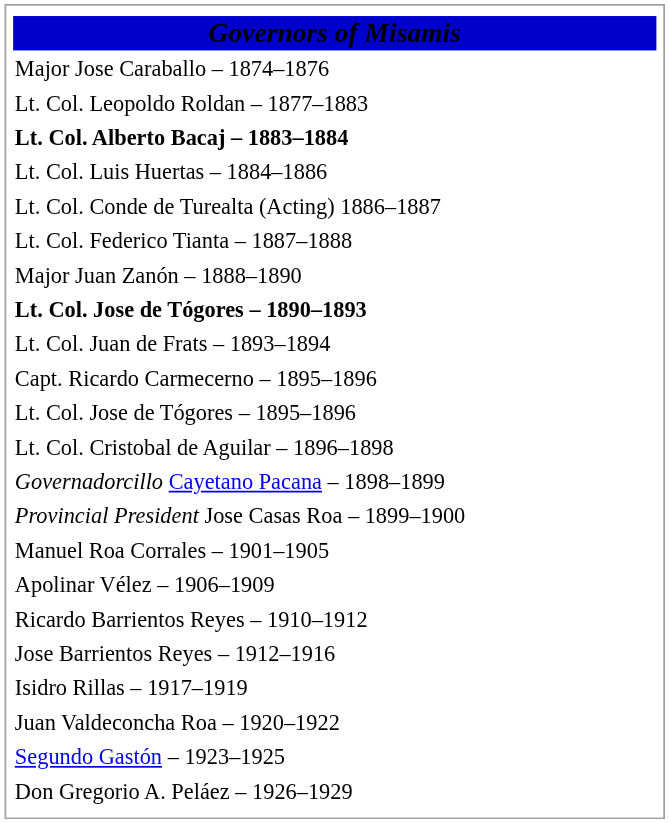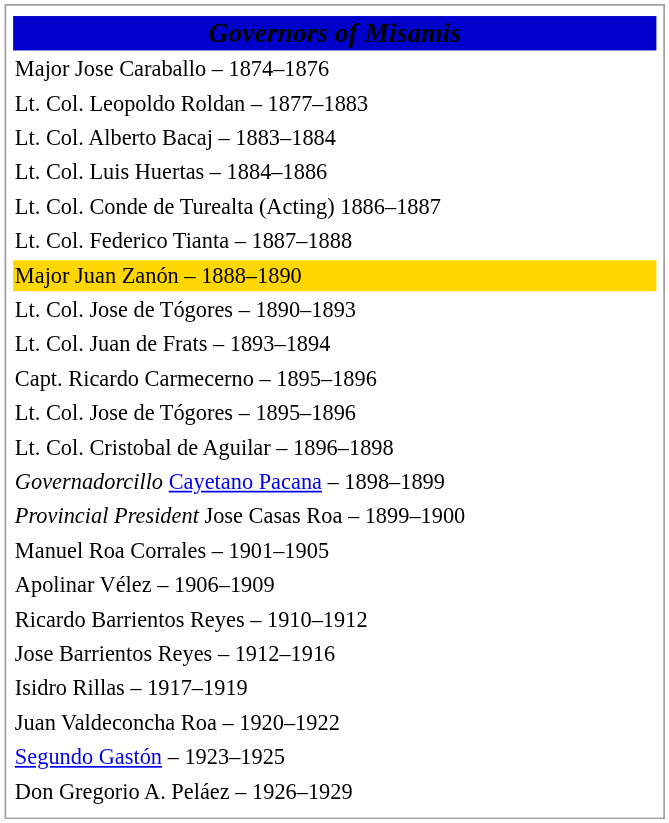(182, 137) bold -> (175, 137) normal
(158, 275) no background -> (158, 275) gold background
(191, 309) bold -> (185, 309) normal
